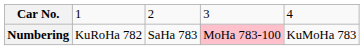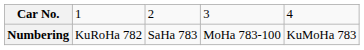(242, 34) pink background -> (242, 34) no background
